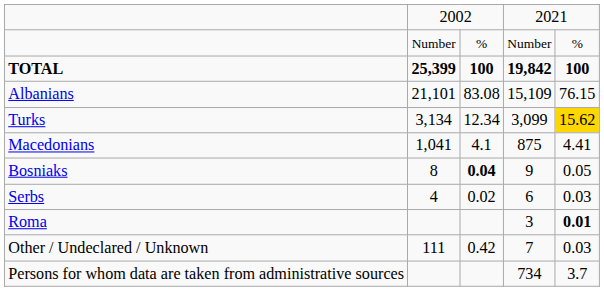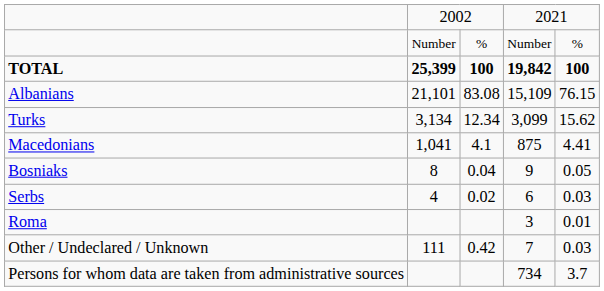(577, 119) gold background -> (577, 119) no background
(482, 171) bold -> (482, 171) normal
(577, 222) bold -> (577, 222) normal
